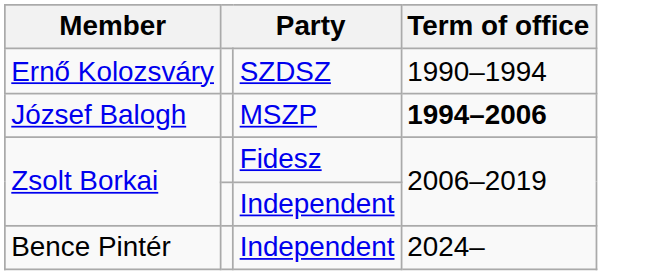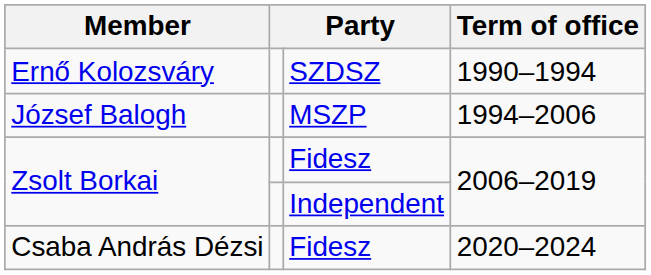(477, 114) bold -> (527, 114) normal
+ row: (137, 247)
- row: (91, 247)
